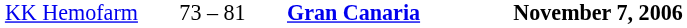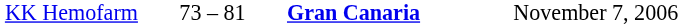(598, 12) bold -> (596, 12) normal
